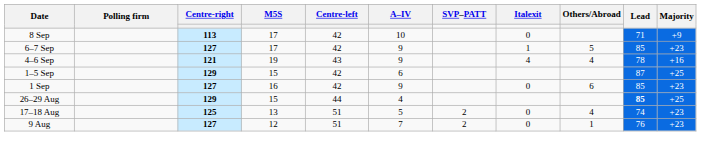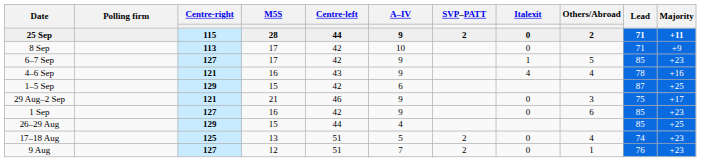+ row: (39, 34)
(273, 60) 19 -> (273, 73) 16
+ row: (39, 99)
(640, 99) bold -> (640, 124) normal
